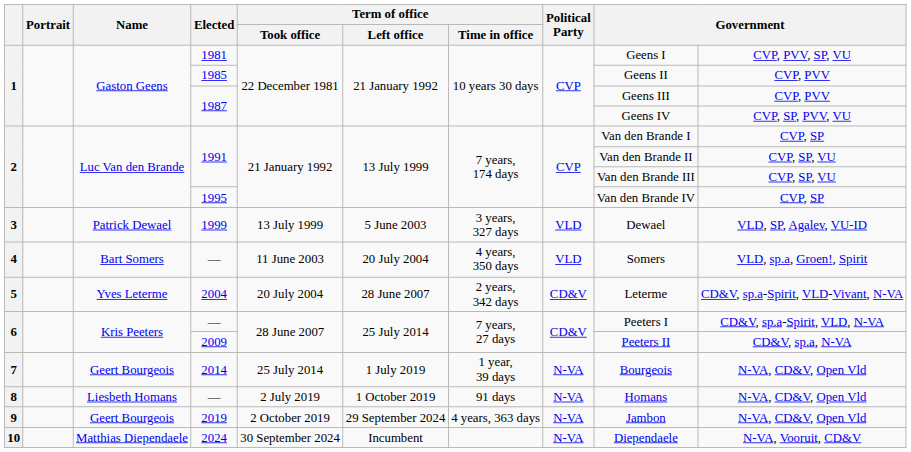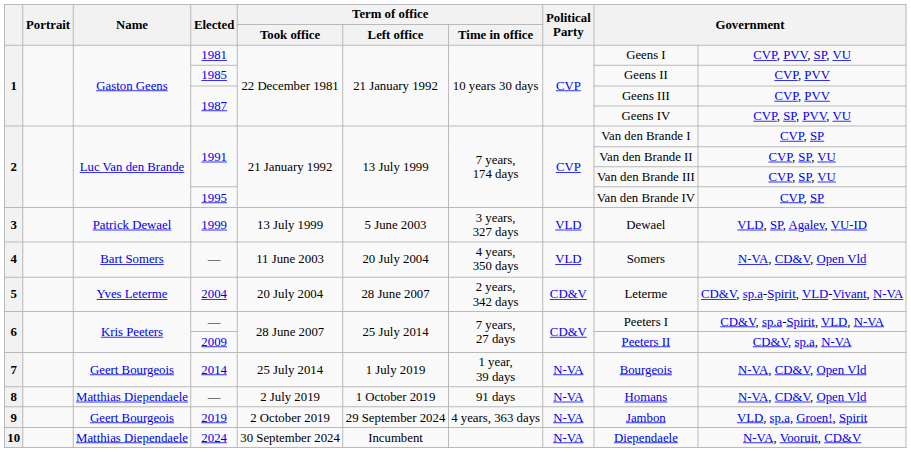(802, 259) VLD, sp.a, Groen!, Spirit -> (802, 259) N-VA, CD&V, Open Vld
(132, 397) Liesbeth Homans -> (132, 397) Matthias Diependaele
(802, 417) N-VA, CD&V, Open Vld -> (802, 417) VLD, sp.a, Groen!, Spirit
